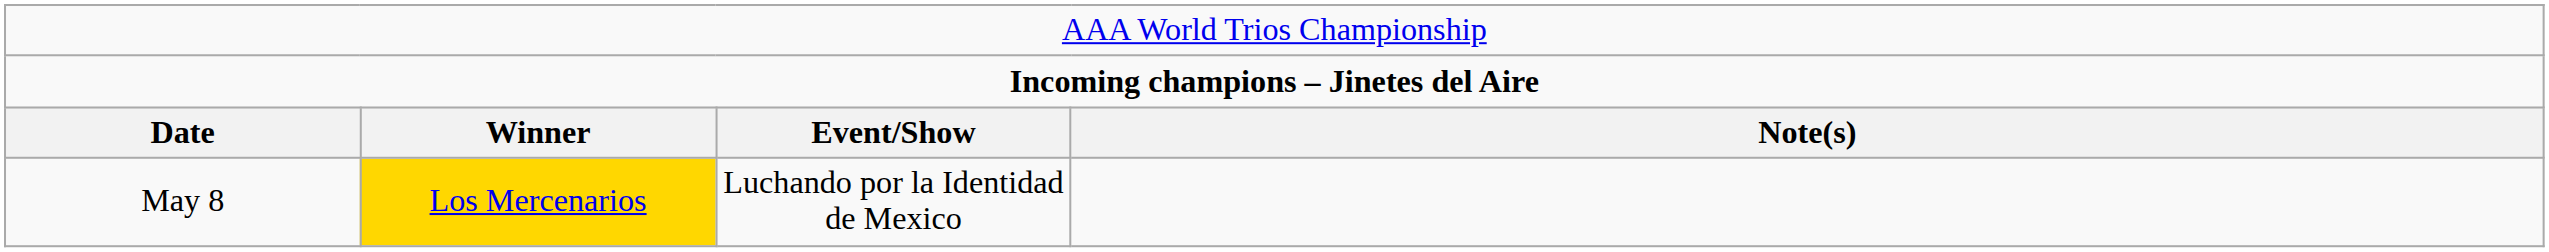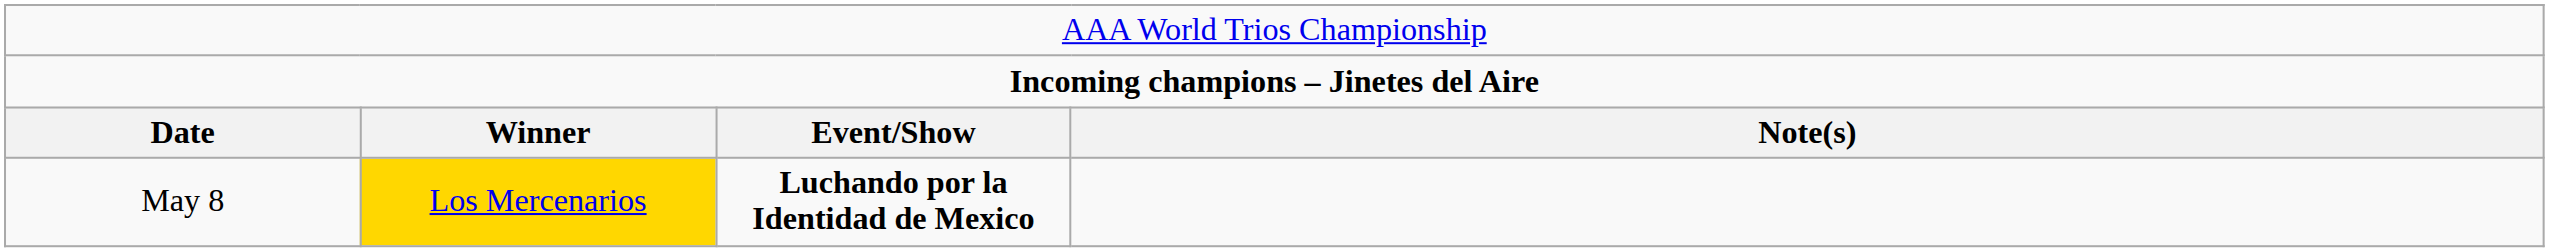(893, 201) normal -> (893, 201) bold
